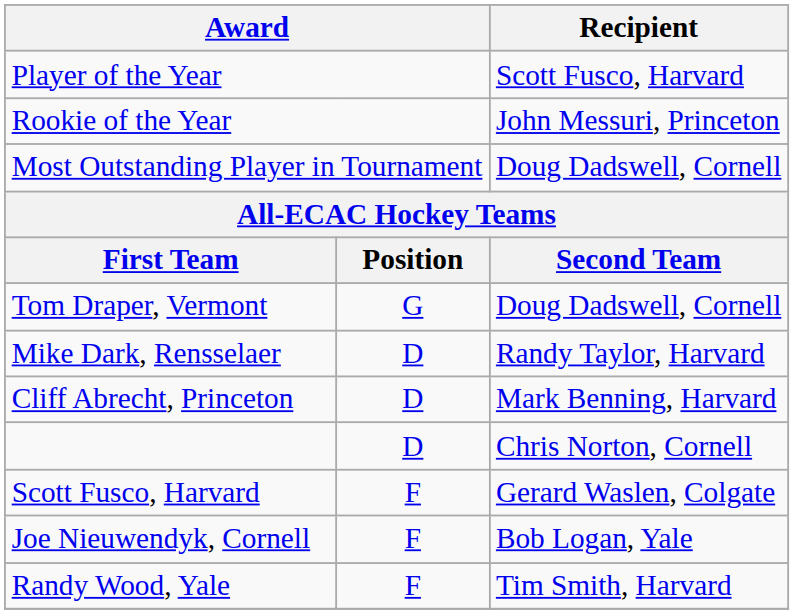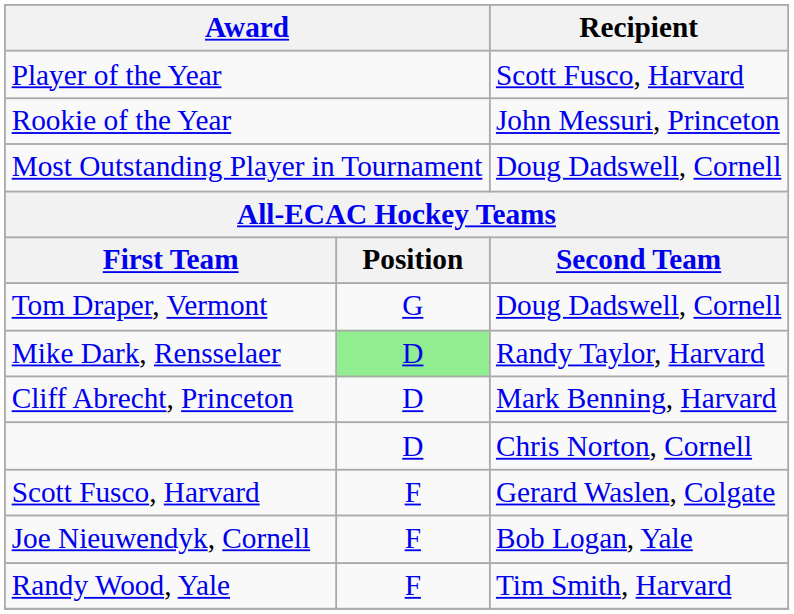(413, 352) no background -> (413, 352) lightgreen background
